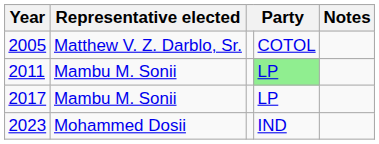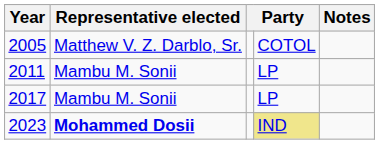(268, 71) lightgreen background -> (268, 71) no background
(120, 125) normal -> (124, 125) bold
(272, 125) no background -> (272, 125) khaki background
